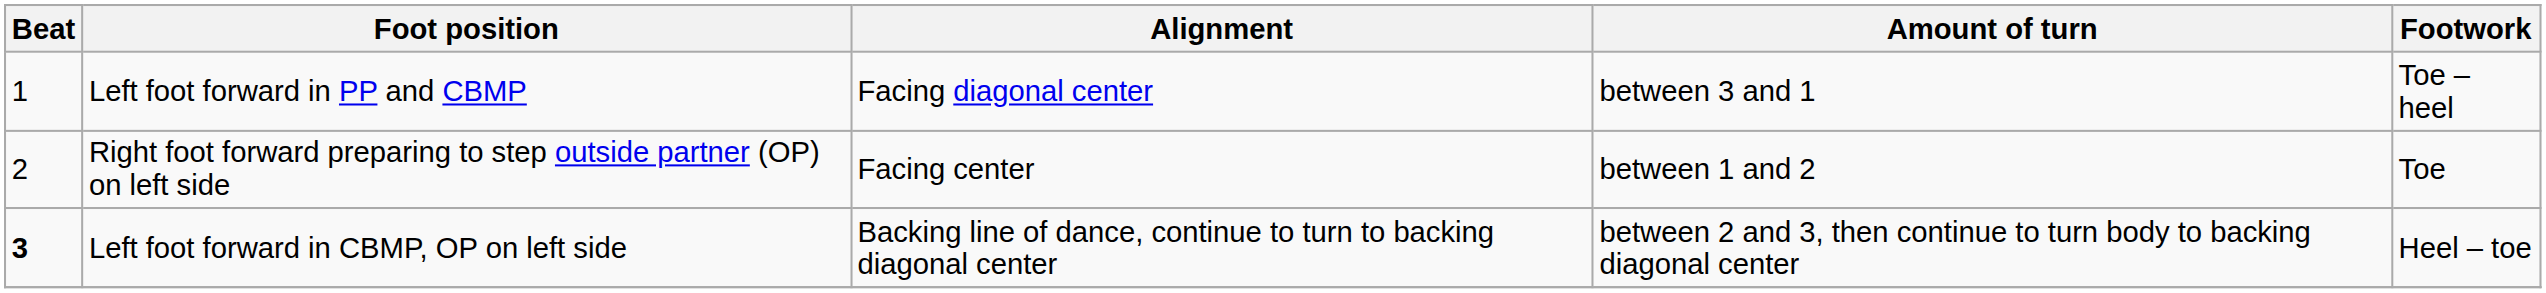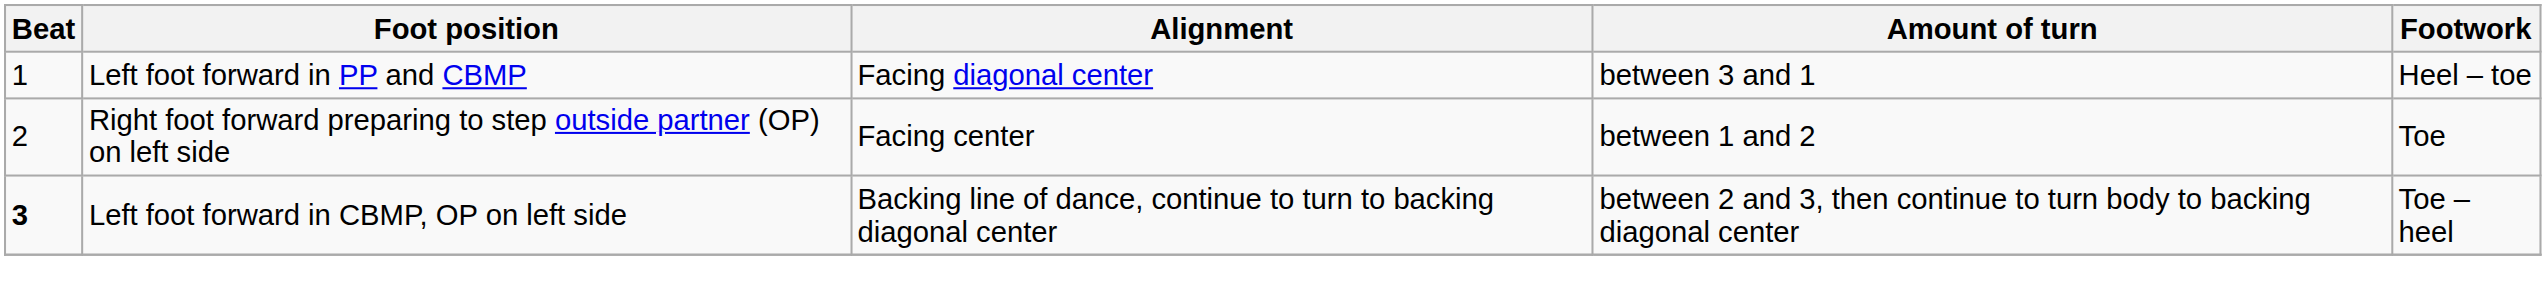(2434, 91) Toe – heel -> (2465, 75) Heel – toe
(2465, 248) Heel – toe -> (2434, 216) Toe – heel
